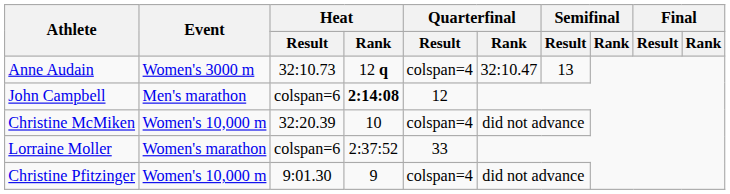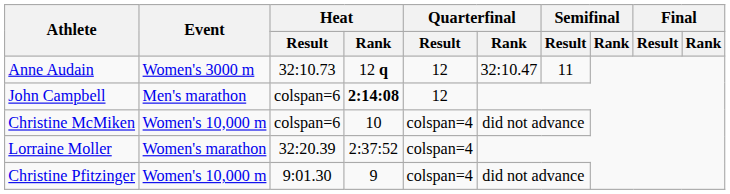(440, 69) colspan=4 -> (440, 69) 12
(566, 69) 13 -> (566, 69) 11
(307, 123) 32:20.39 -> (307, 123) colspan=6
(307, 149) colspan=6 -> (307, 149) 32:20.39
(440, 149) 33 -> (440, 149) colspan=4
